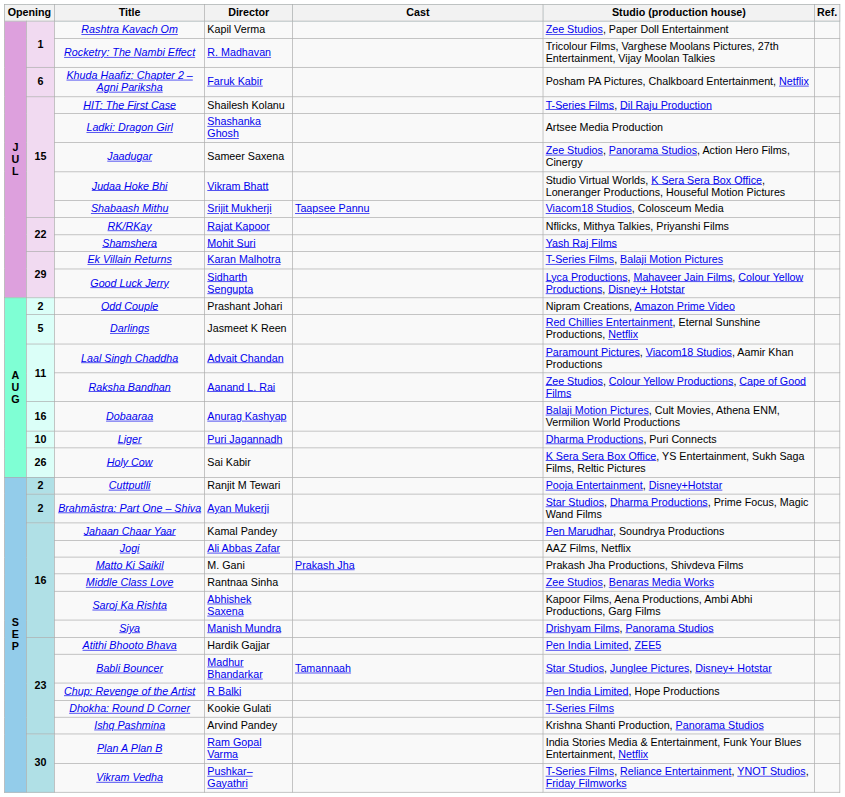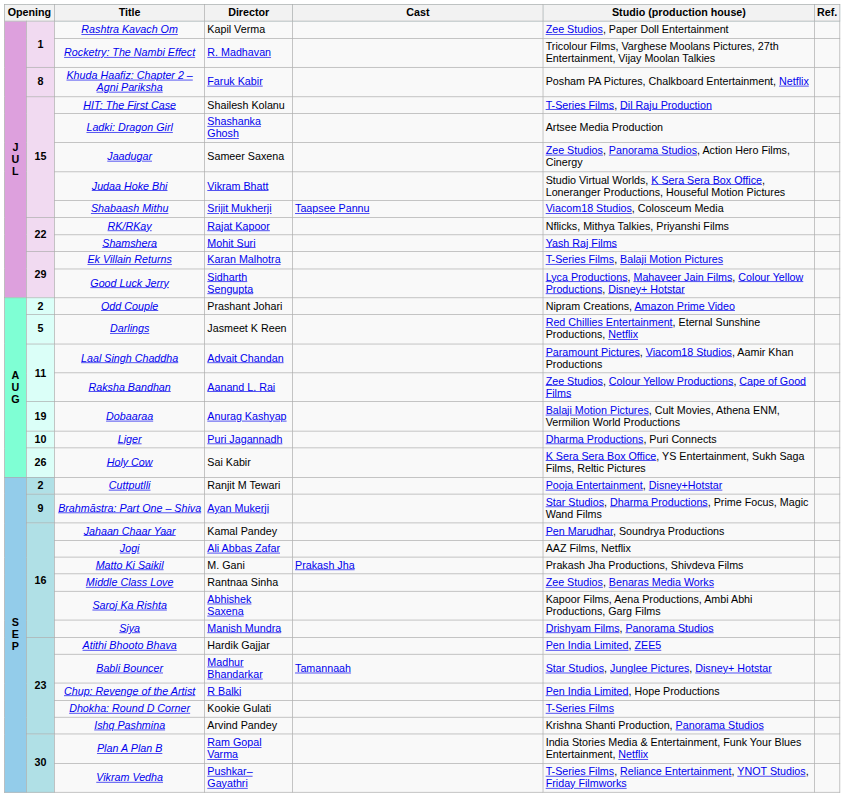(40, 82) 6 -> (40, 82) 8
(40, 416) 16 -> (40, 416) 19
(40, 508) 2 -> (40, 508) 9
